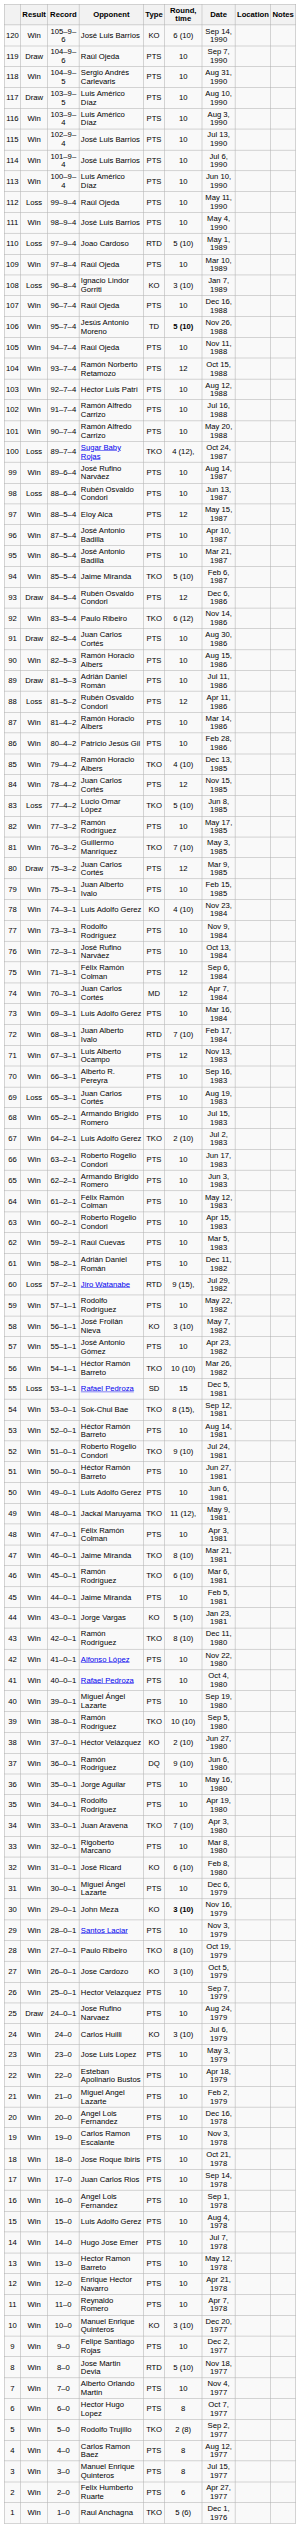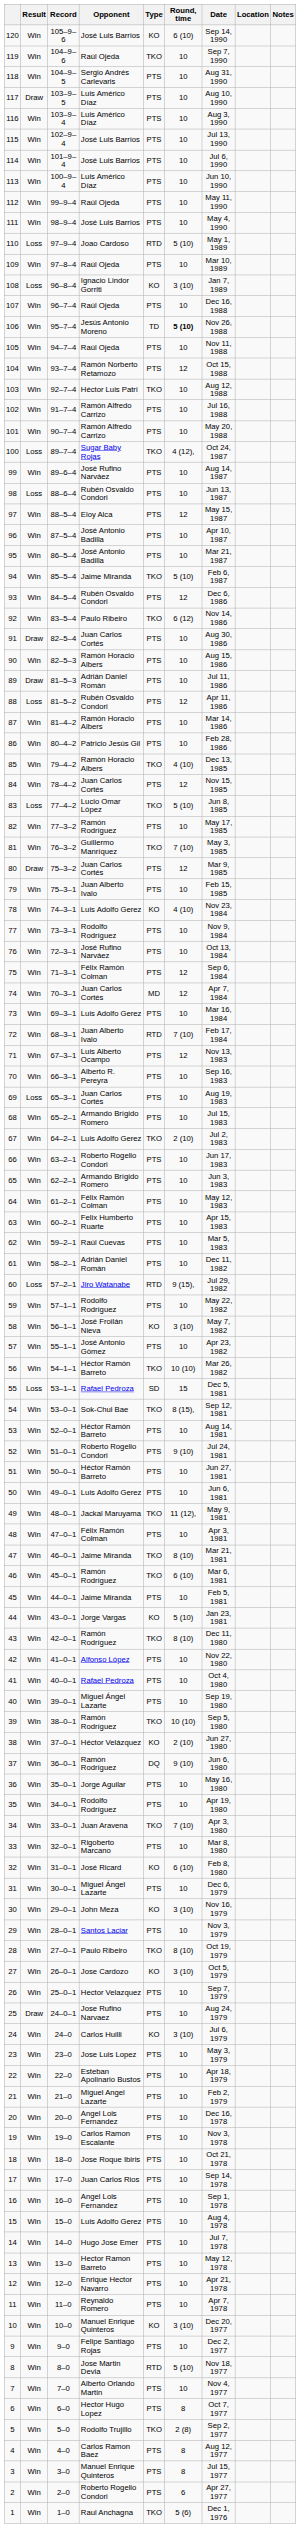(34, 56) Draw -> (34, 56) Win
(154, 56) PTS -> (154, 56) TKO
(34, 202) Loss -> (34, 202) Win
(154, 389) PTS -> (154, 389) TKO
(34, 597) Draw -> (34, 597) Win
(109, 1222) Roberto Rogelio Condori -> (107, 1222) Felix Humberto Ruarte
(154, 1451) TKO -> (154, 1451) PTS
(183, 1909) bold -> (183, 1909) normal
(107, 2492) Felix Humberto Ruarte -> (109, 2492) Roberto Rogelio Condori
